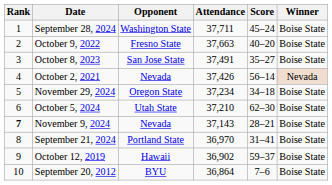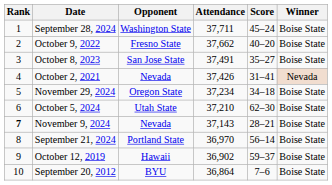(220, 44) 37,663 -> (220, 44) 37,662
(262, 76) 56–14 -> (262, 76) 31–41
(262, 140) 31–41 -> (262, 140) 56–14
